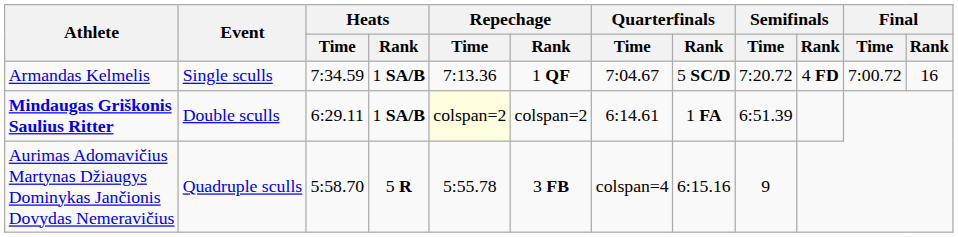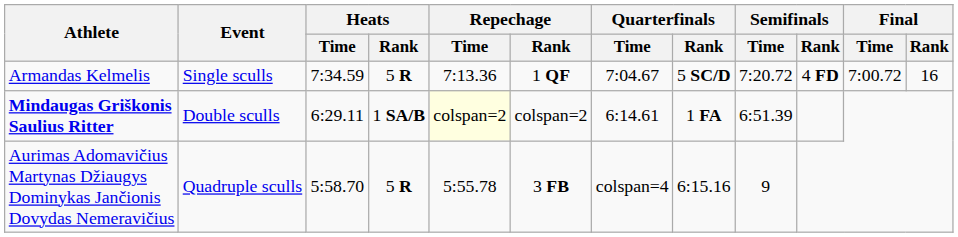(399, 76) 1 SA/B -> (399, 76) 5 R
